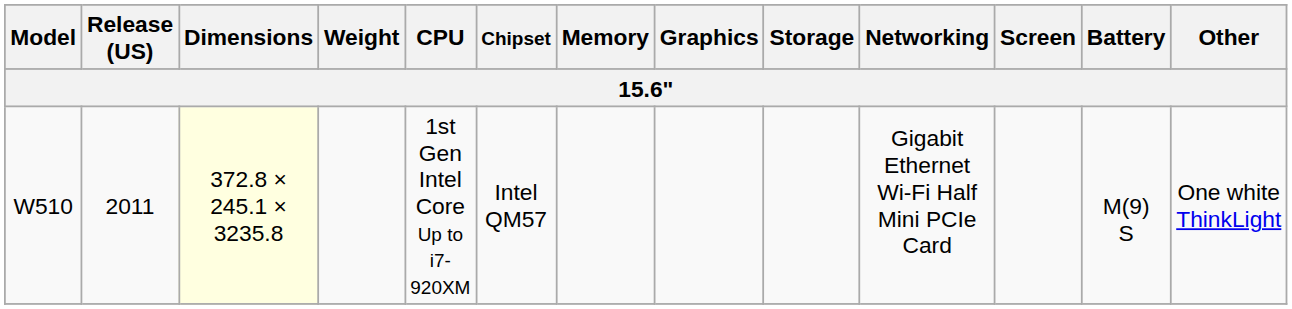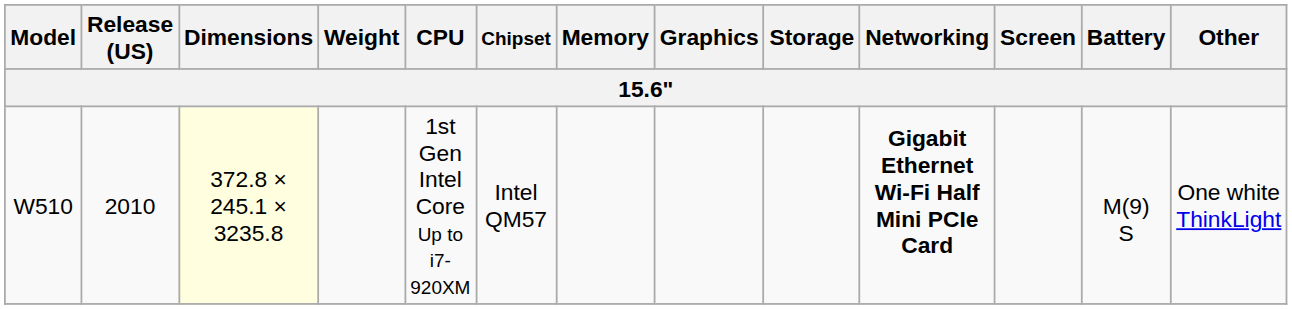(130, 205) 2011 -> (130, 205) 2010
(927, 192) normal -> (927, 192) bold
